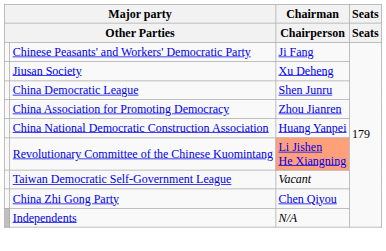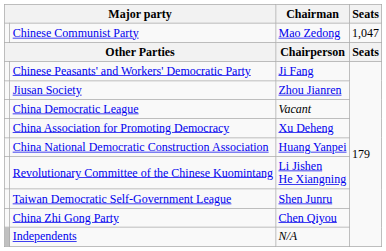+ row: (76, 33)
(306, 71) Xu Deheng -> (310, 90) Zhou Jianren
(305, 90) Shen Junru -> (295, 109) Vacant
(310, 109) Zhou Jianren -> (306, 128) Xu Deheng
(312, 153) lightsalmon background -> (312, 173) no background
(295, 179) Vacant -> (305, 198) Shen Junru
